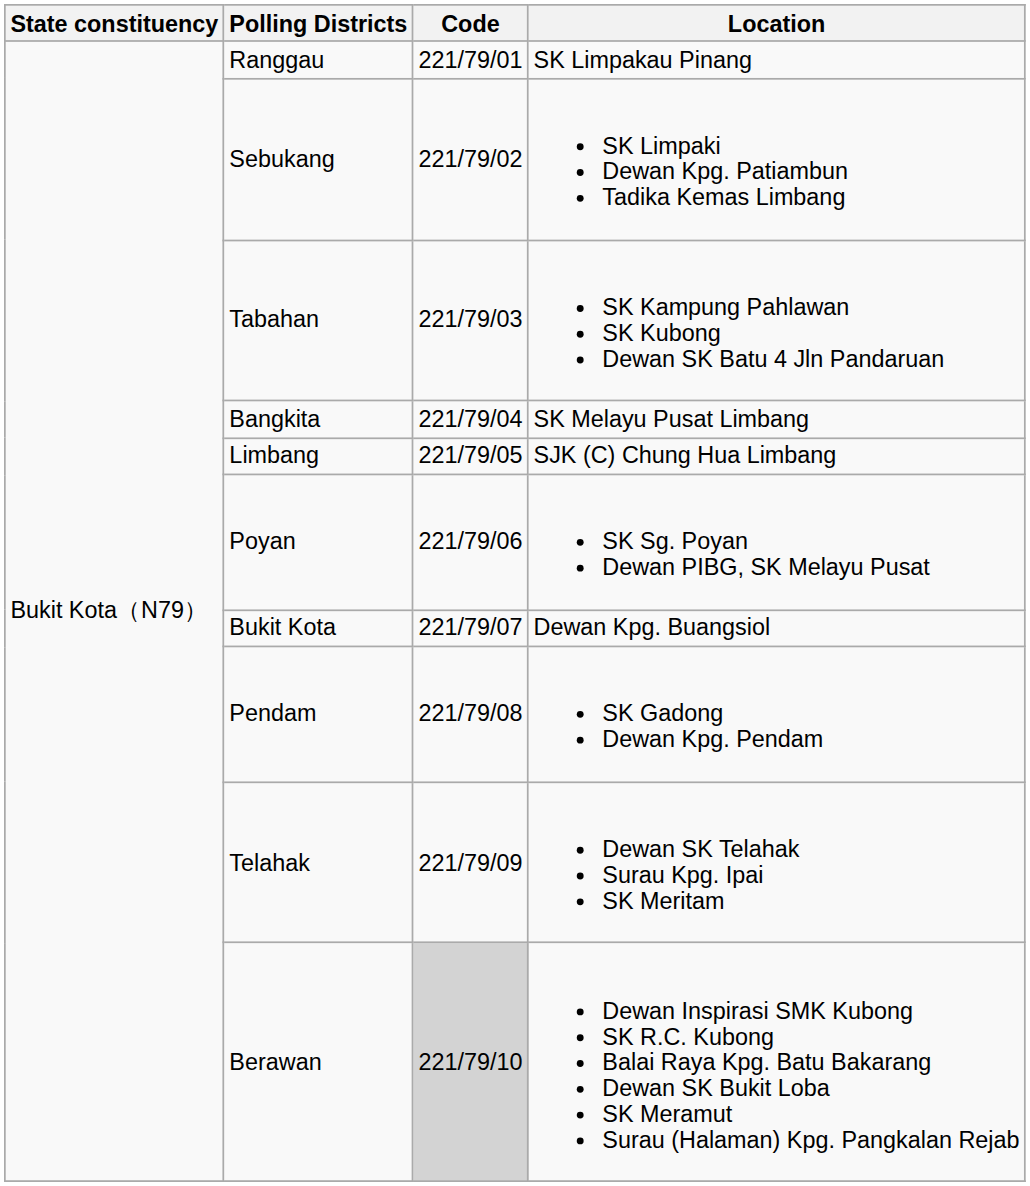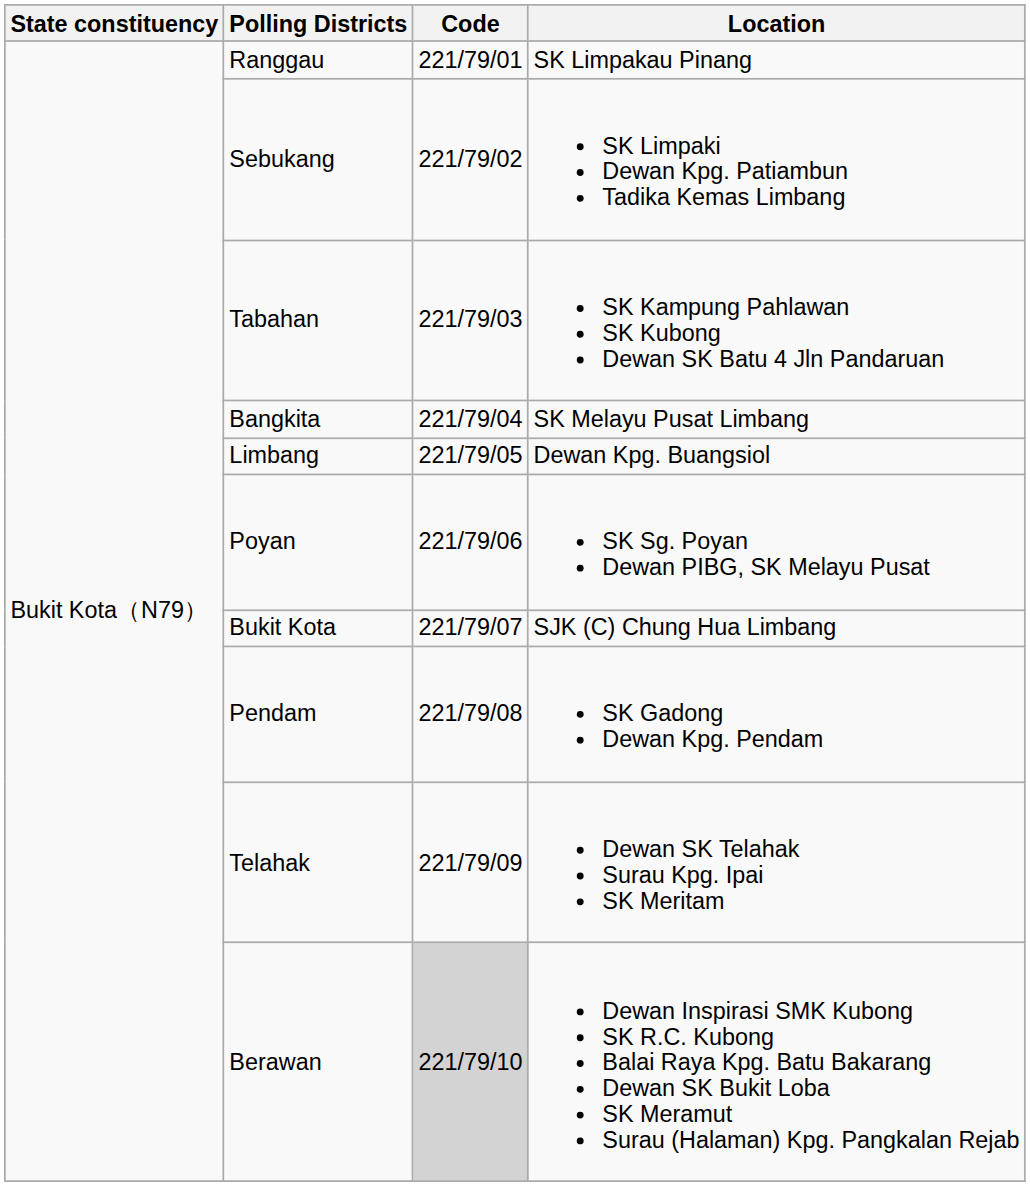(685, 456) SJK (C) Chung Hua Limbang -> (652, 456) Dewan Kpg. Buangsiol
(652, 628) Dewan Kpg. Buangsiol -> (685, 628) SJK (C) Chung Hua Limbang
